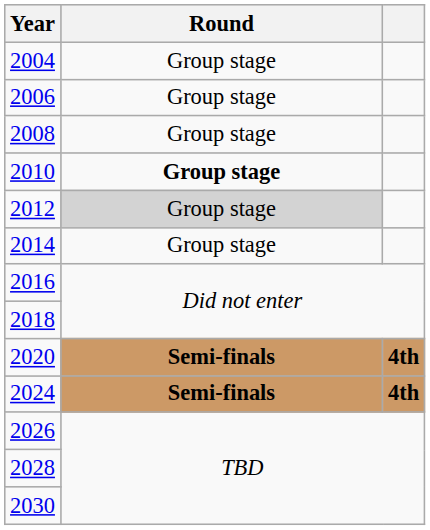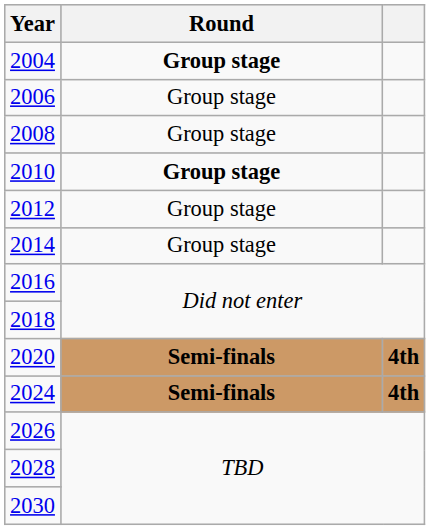(221, 60) normal -> (221, 60) bold
(221, 208) lightgrey background -> (221, 208) no background
